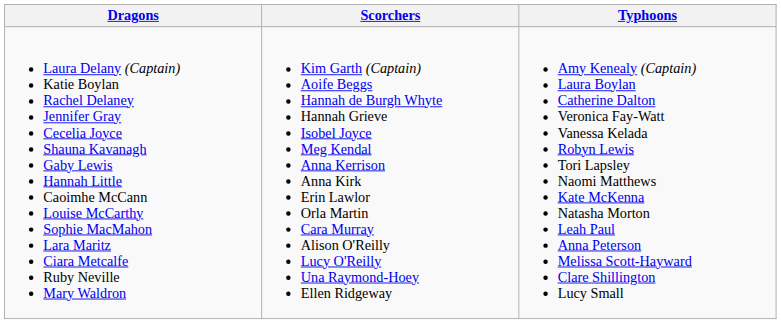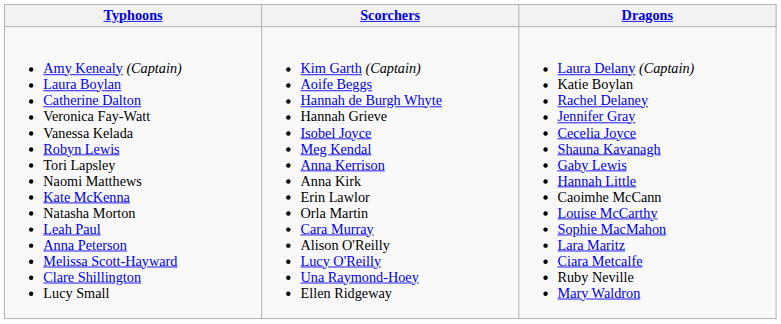columns swapped: (133, 15) <-> (647, 15)
